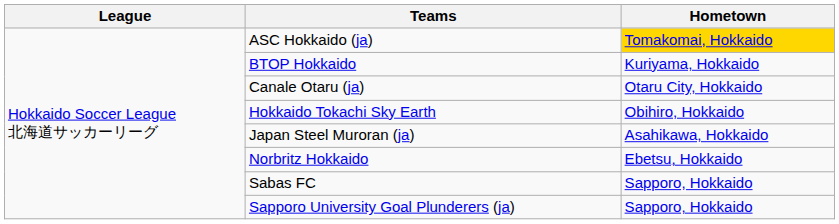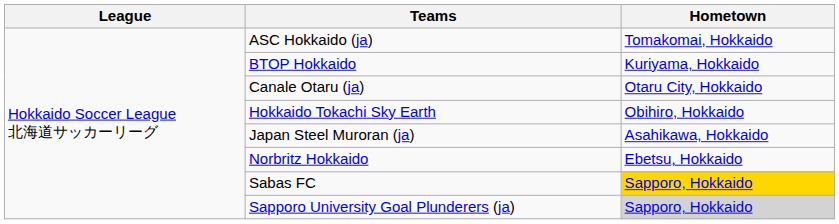(699, 40) gold background -> (699, 40) no background
(689, 183) no background -> (689, 183) gold background
(689, 207) no background -> (689, 207) lightgrey background
